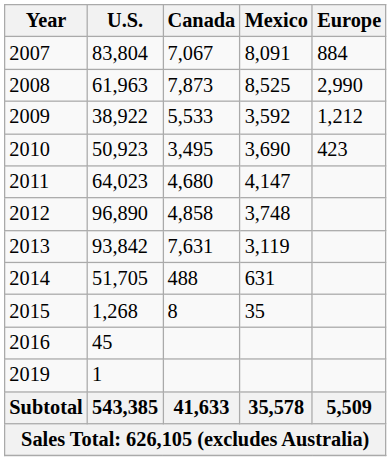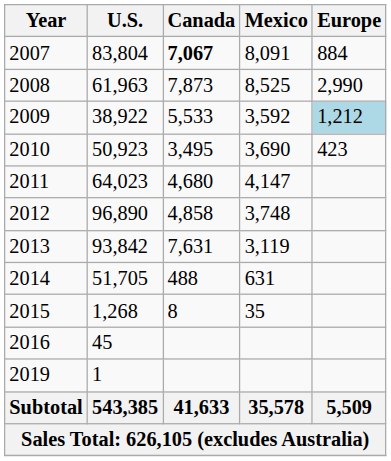(190, 52) normal -> (190, 52) bold
(340, 117) no background -> (340, 117) lightblue background
